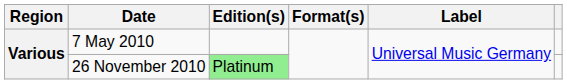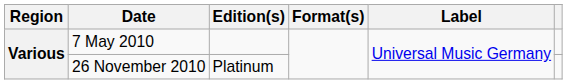(243, 66) lightgreen background -> (243, 66) no background
